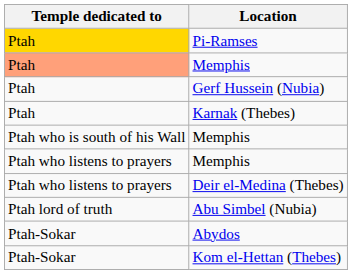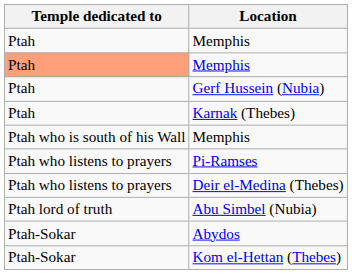(21, 40) gold background -> (21, 40) no background
(225, 40) Pi-Ramses -> (221, 40) Memphis
(221, 161) Memphis -> (225, 161) Pi-Ramses
